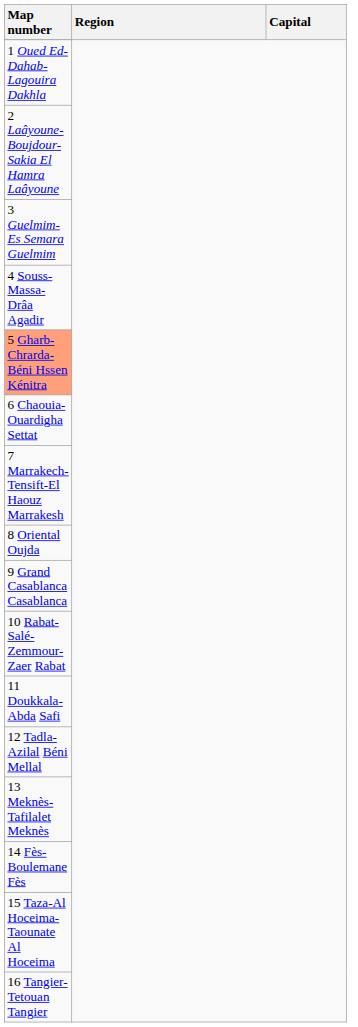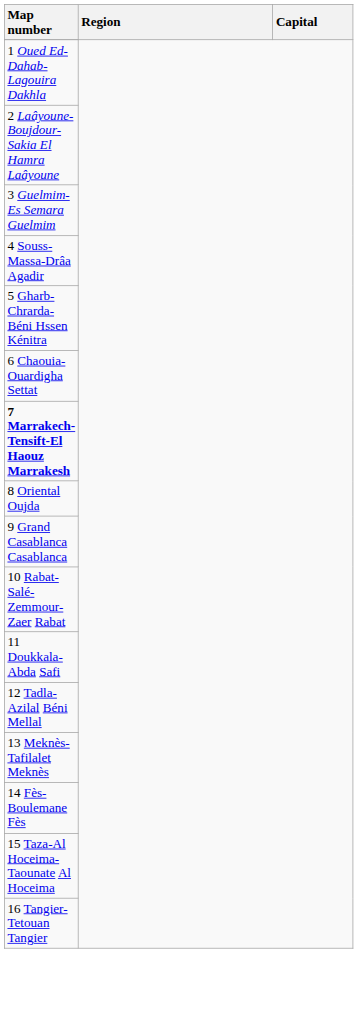(37, 362) lightsalmon background -> (37, 318) no background
(38, 485) normal -> (41, 440) bold
